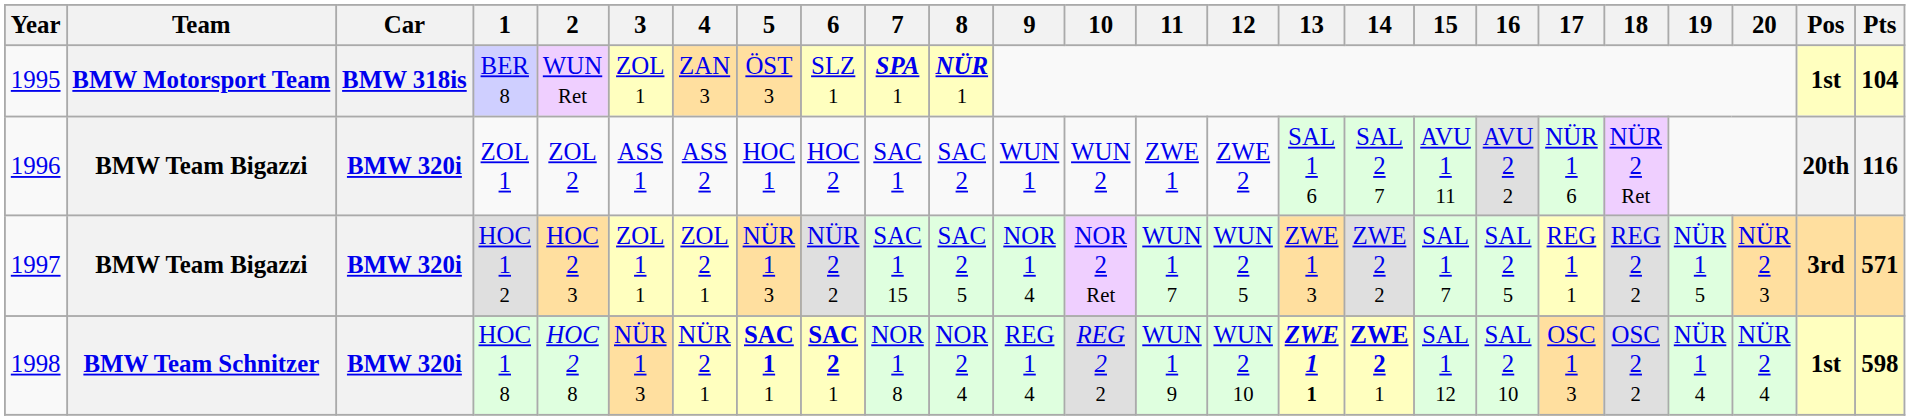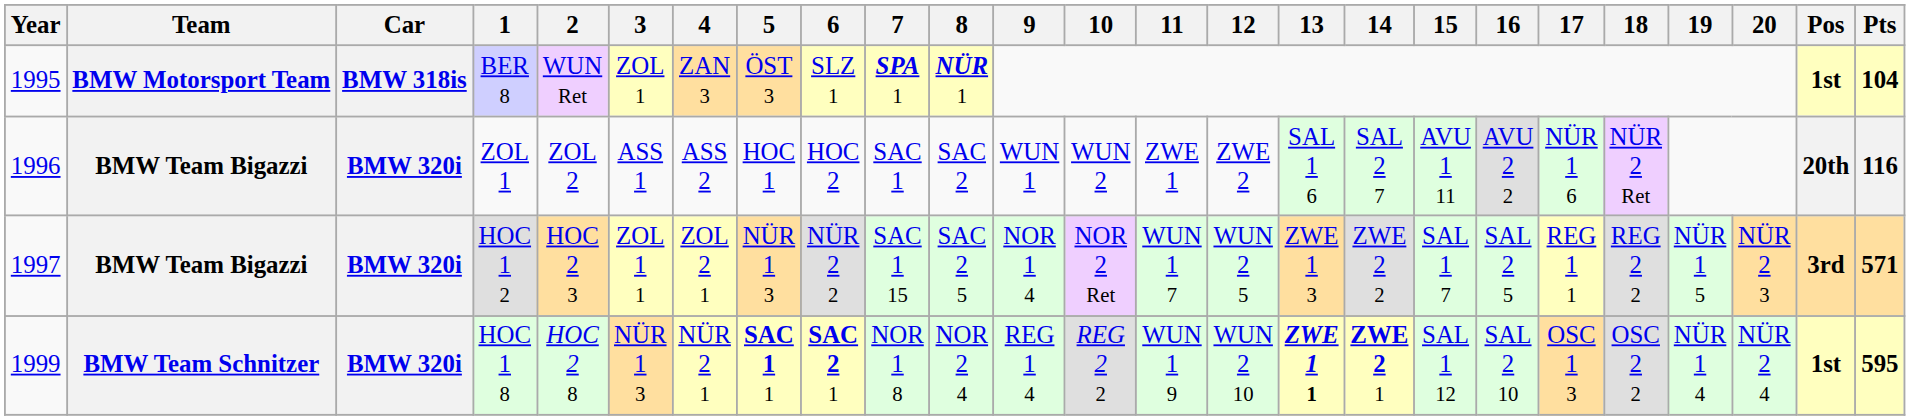(36, 364) 1998 -> (36, 364) 1999
(1880, 364) 598 -> (1880, 364) 595
